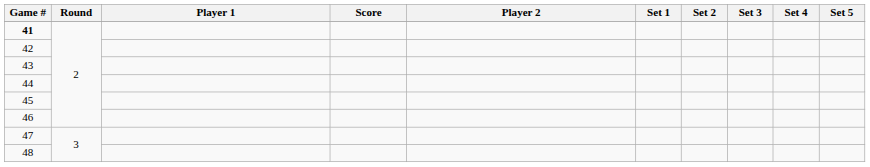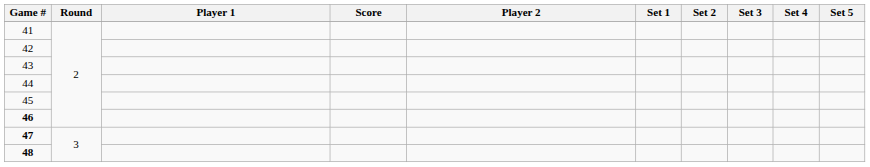(28, 30) bold -> (28, 30) normal
(28, 118) normal -> (28, 118) bold
(28, 135) normal -> (28, 135) bold
(28, 153) normal -> (28, 153) bold
